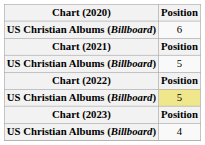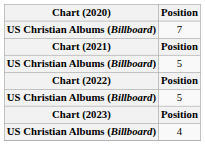(179, 30) 6 -> (179, 30) 7
(179, 98) khaki background -> (179, 98) no background
